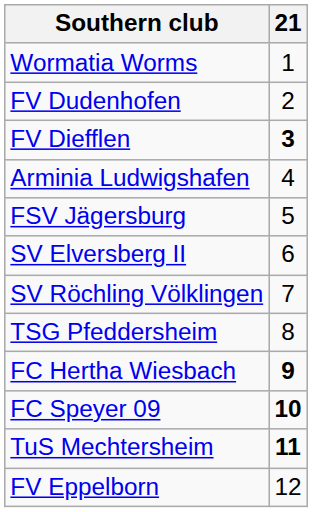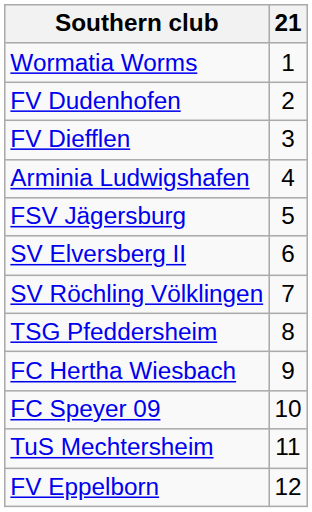(288, 139) bold -> (288, 139) normal
(288, 370) bold -> (288, 370) normal
(288, 409) bold -> (288, 409) normal
(288, 448) bold -> (288, 448) normal
